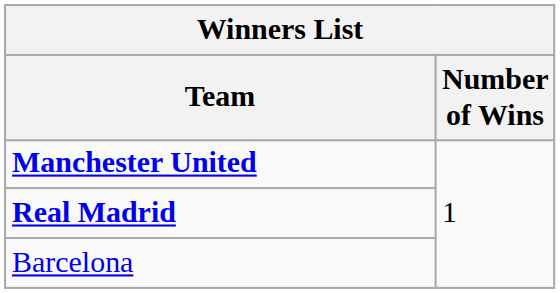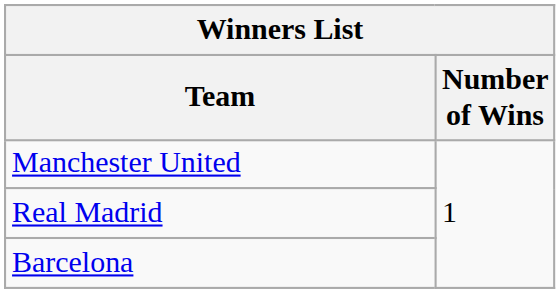(134, 163) bold -> (126, 163) normal
(94, 213) bold -> (87, 213) normal
